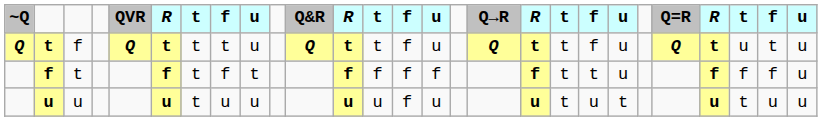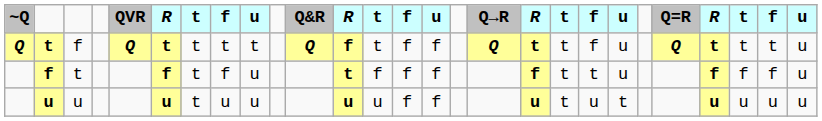(255, 47) u -> (255, 47) t
(348, 47) t -> (348, 47) f
(436, 47) u -> (436, 47) f
(744, 47) u -> (744, 47) t
(255, 74) t -> (255, 74) u
(348, 74) f -> (348, 74) t
(436, 102) u -> (436, 102) f
(744, 102) t -> (744, 102) u
